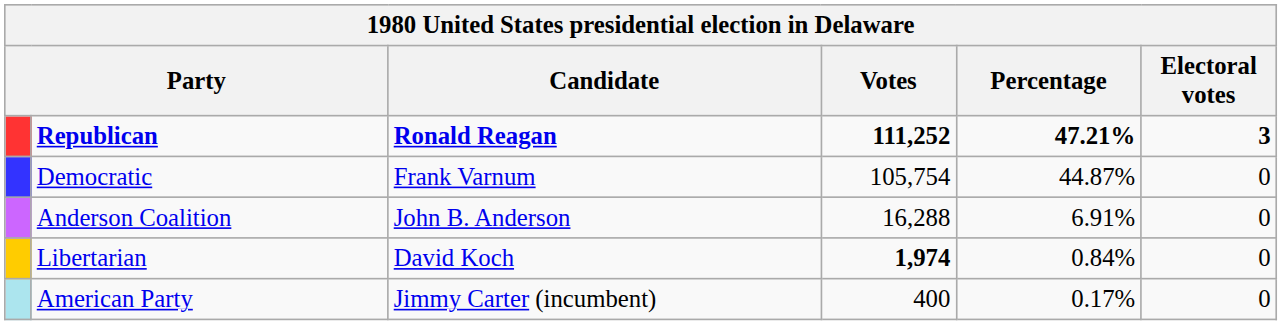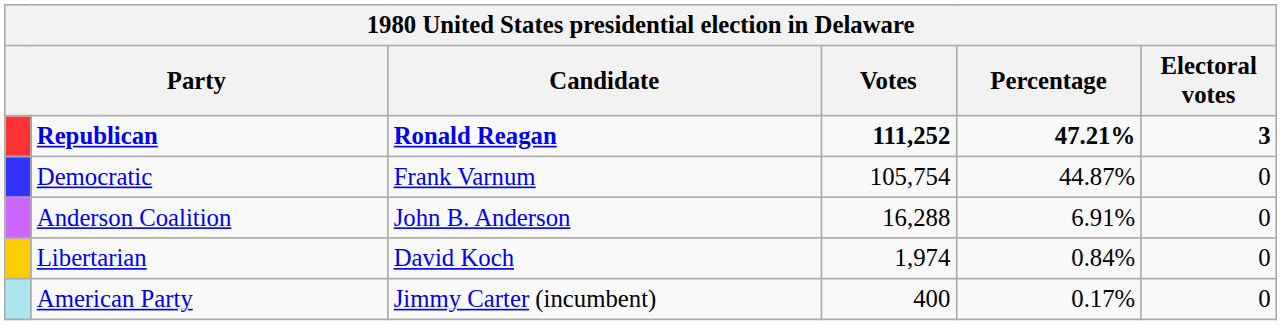(922, 258) bold -> (922, 258) normal
